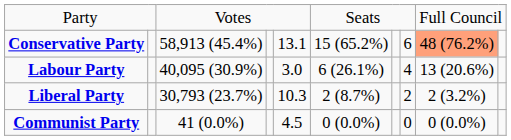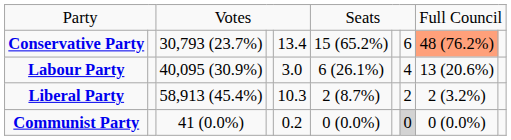(211, 43) 58,913 (45.4%) -> (211, 43) 30,793 (23.7%)
(292, 43) 13.1 -> (292, 43) 13.4
(211, 95) 30,793 (23.7%) -> (211, 95) 58,913 (45.4%)
(292, 122) 4.5 -> (292, 122) 0.2
(408, 122) no background -> (408, 122) lightgrey background
